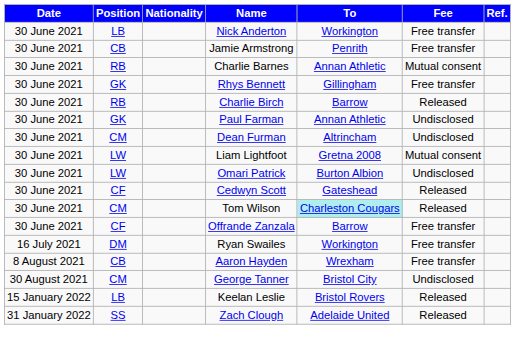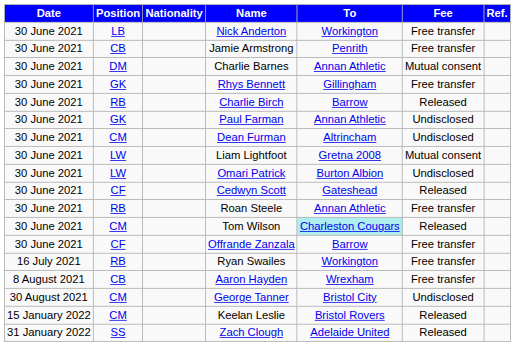(118, 67) RB -> (118, 67) DM
+ row: (251, 209)
(118, 244) DM -> (118, 262) RB
(118, 298) LB -> (118, 315) CM
